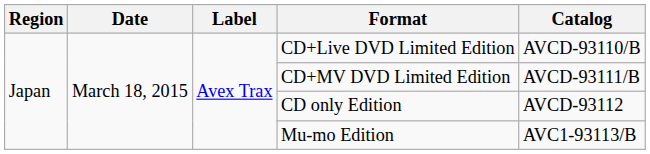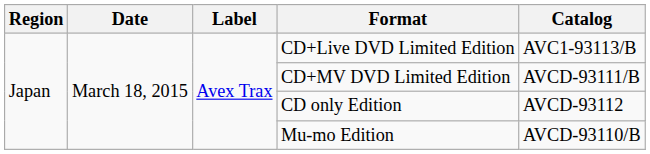(582, 47) AVCD-93110/B -> (580, 47) AVC1-93113/B
(580, 134) AVC1-93113/B -> (582, 134) AVCD-93110/B
